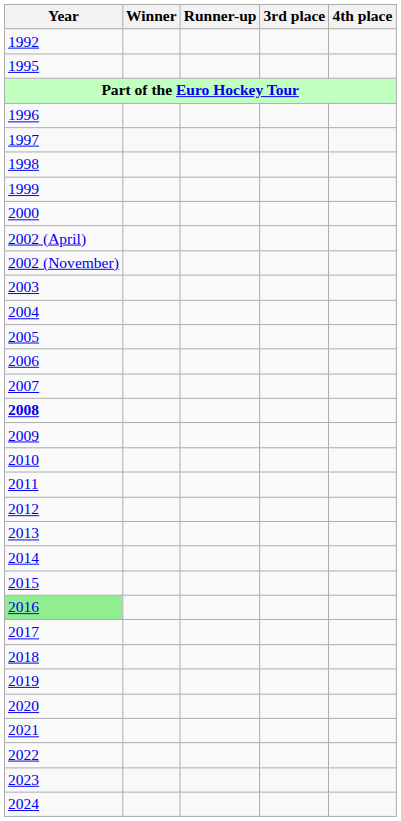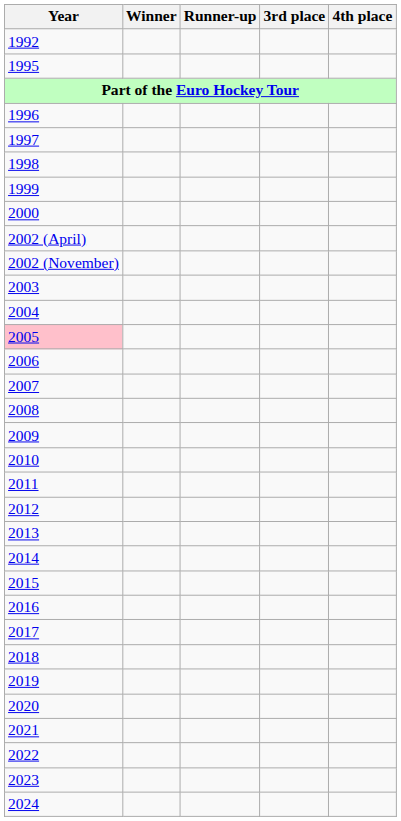(24, 336) no background -> (24, 336) pink background
(24, 410) bold -> (24, 410) normal
(24, 607) lightgreen background -> (24, 607) no background
